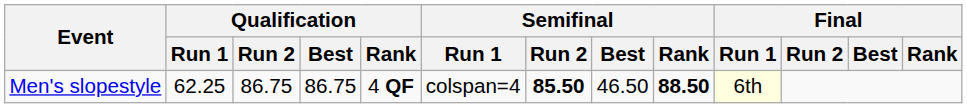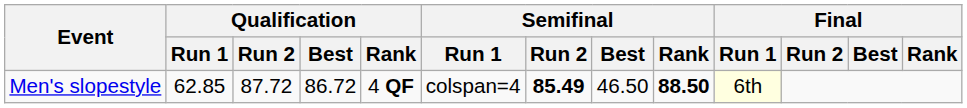(200, 86) 62.25 -> (200, 86) 62.85
(266, 86) 86.75 -> (266, 86) 87.72
(330, 86) 86.75 -> (330, 86) 86.72
(559, 86) 85.50 -> (559, 86) 85.49
